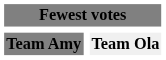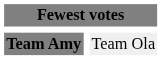(125, 43) bold -> (123, 43) normal
